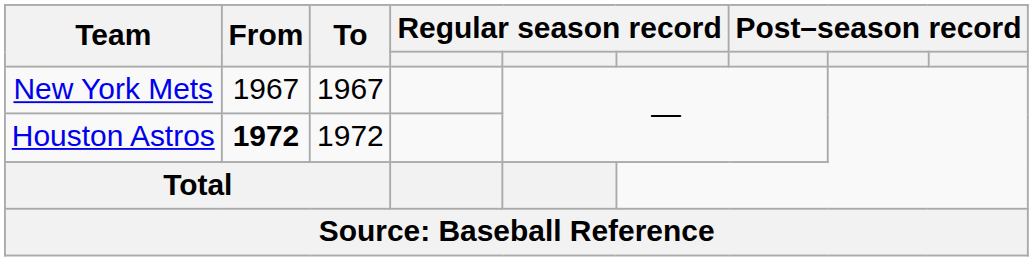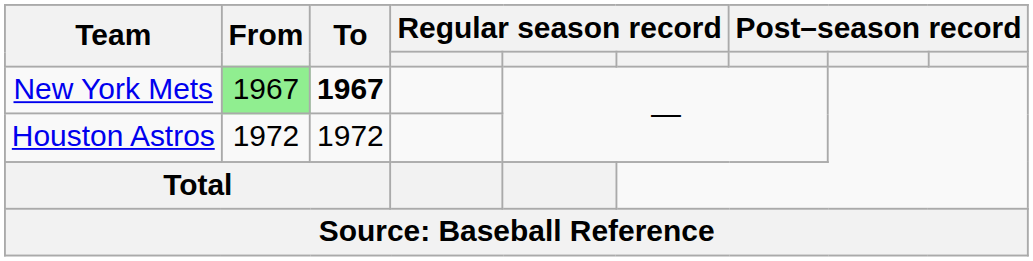(266, 89) no background -> (266, 89) lightgreen background
(350, 89) normal -> (350, 89) bold
(266, 136) bold -> (266, 136) normal
